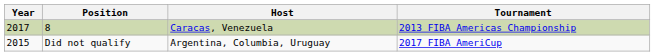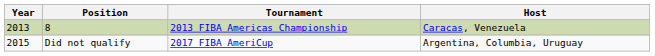columns swapped: (523, 12) <-> (282, 12)
(18, 28) 2017 -> (18, 28) 2013
